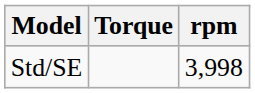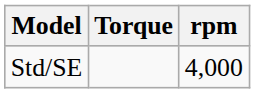(214, 66) 3,998 -> (214, 66) 4,000
